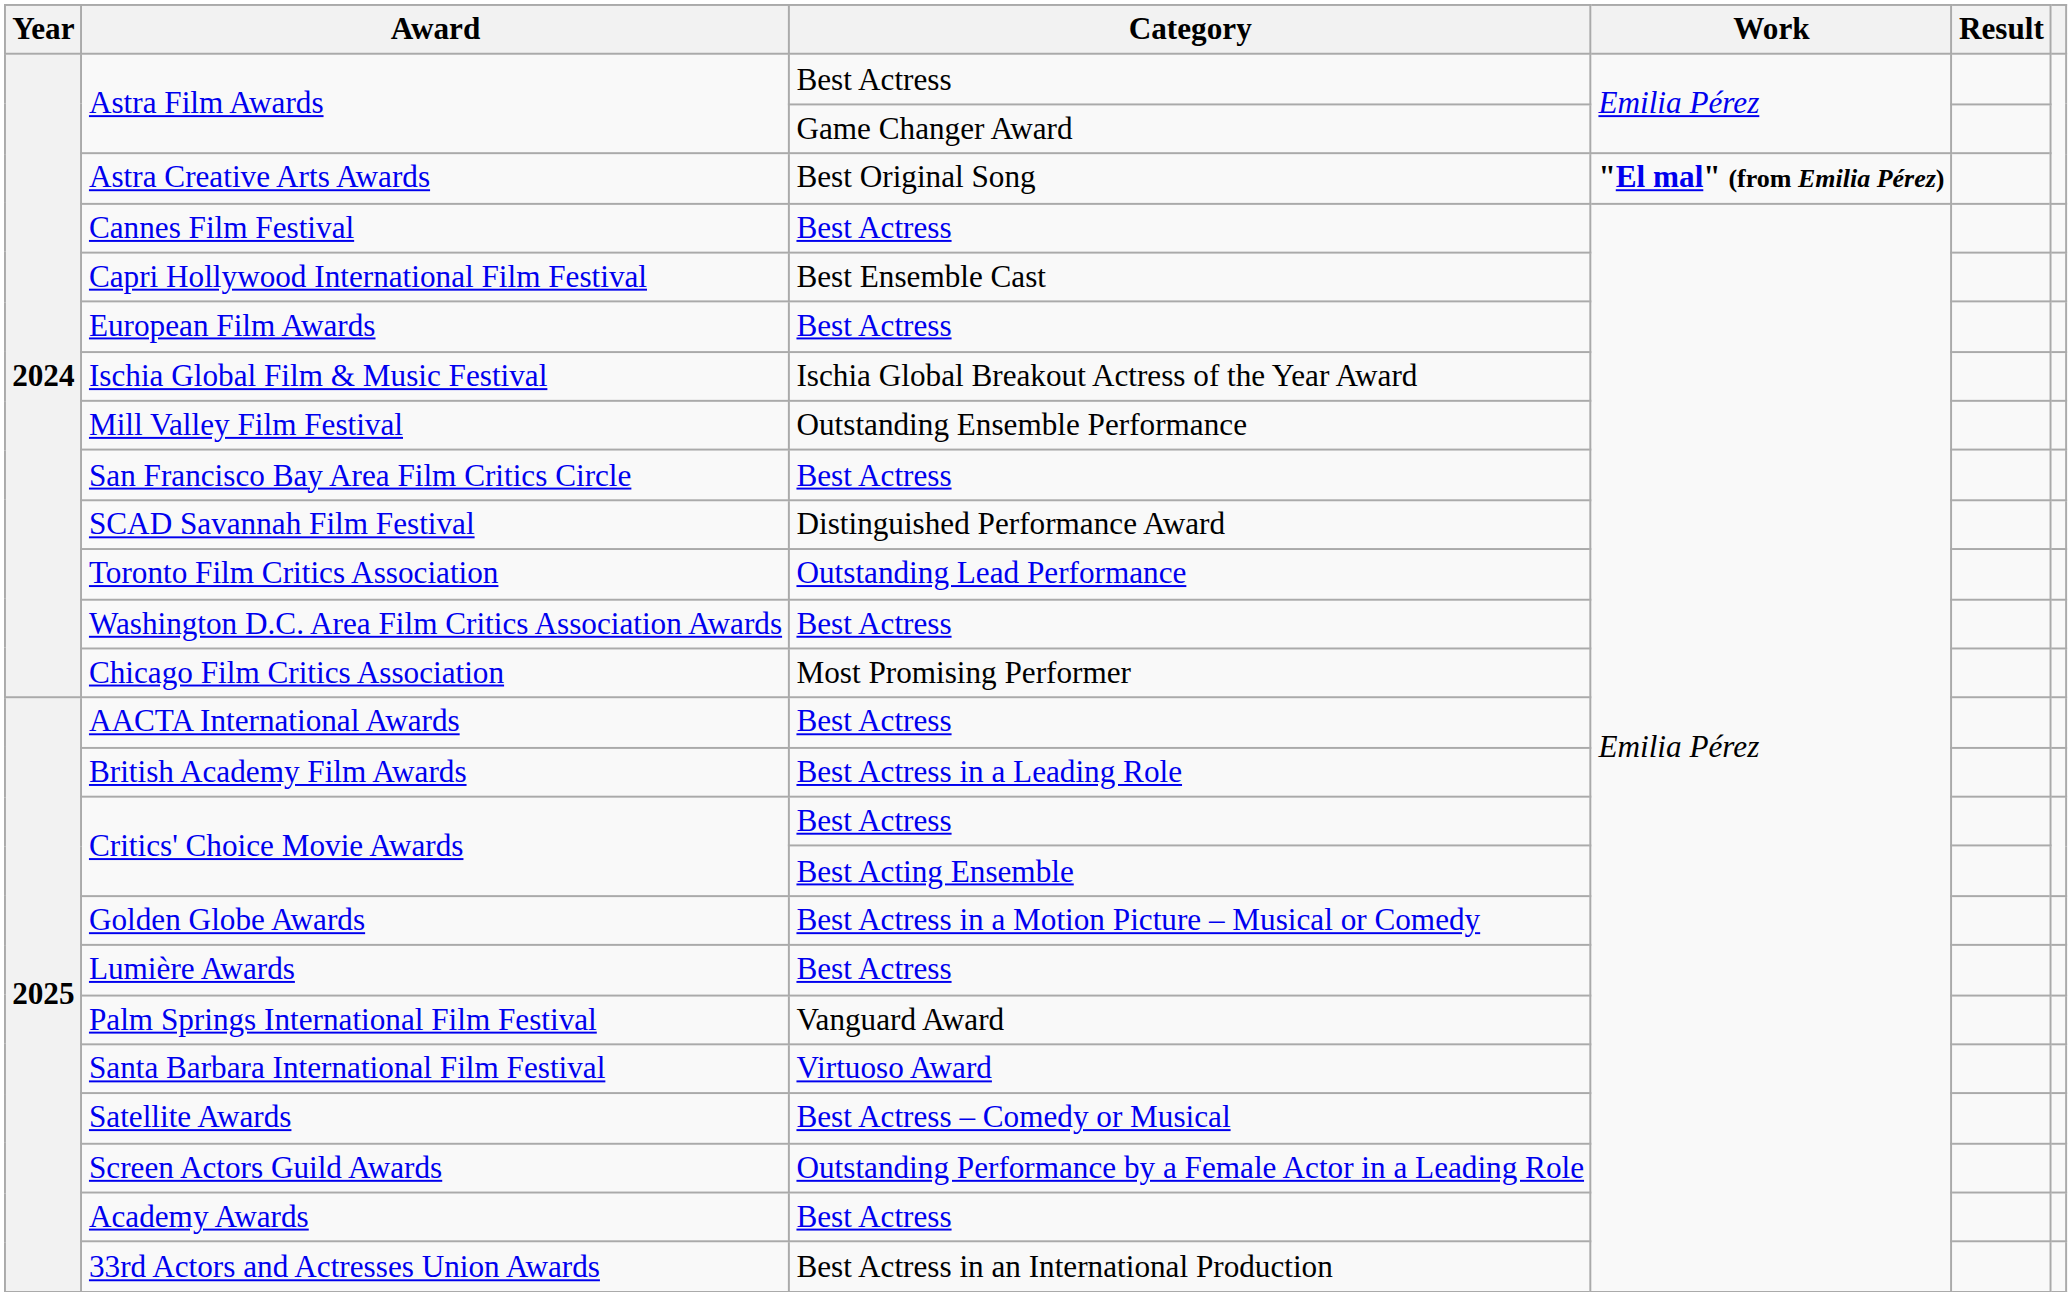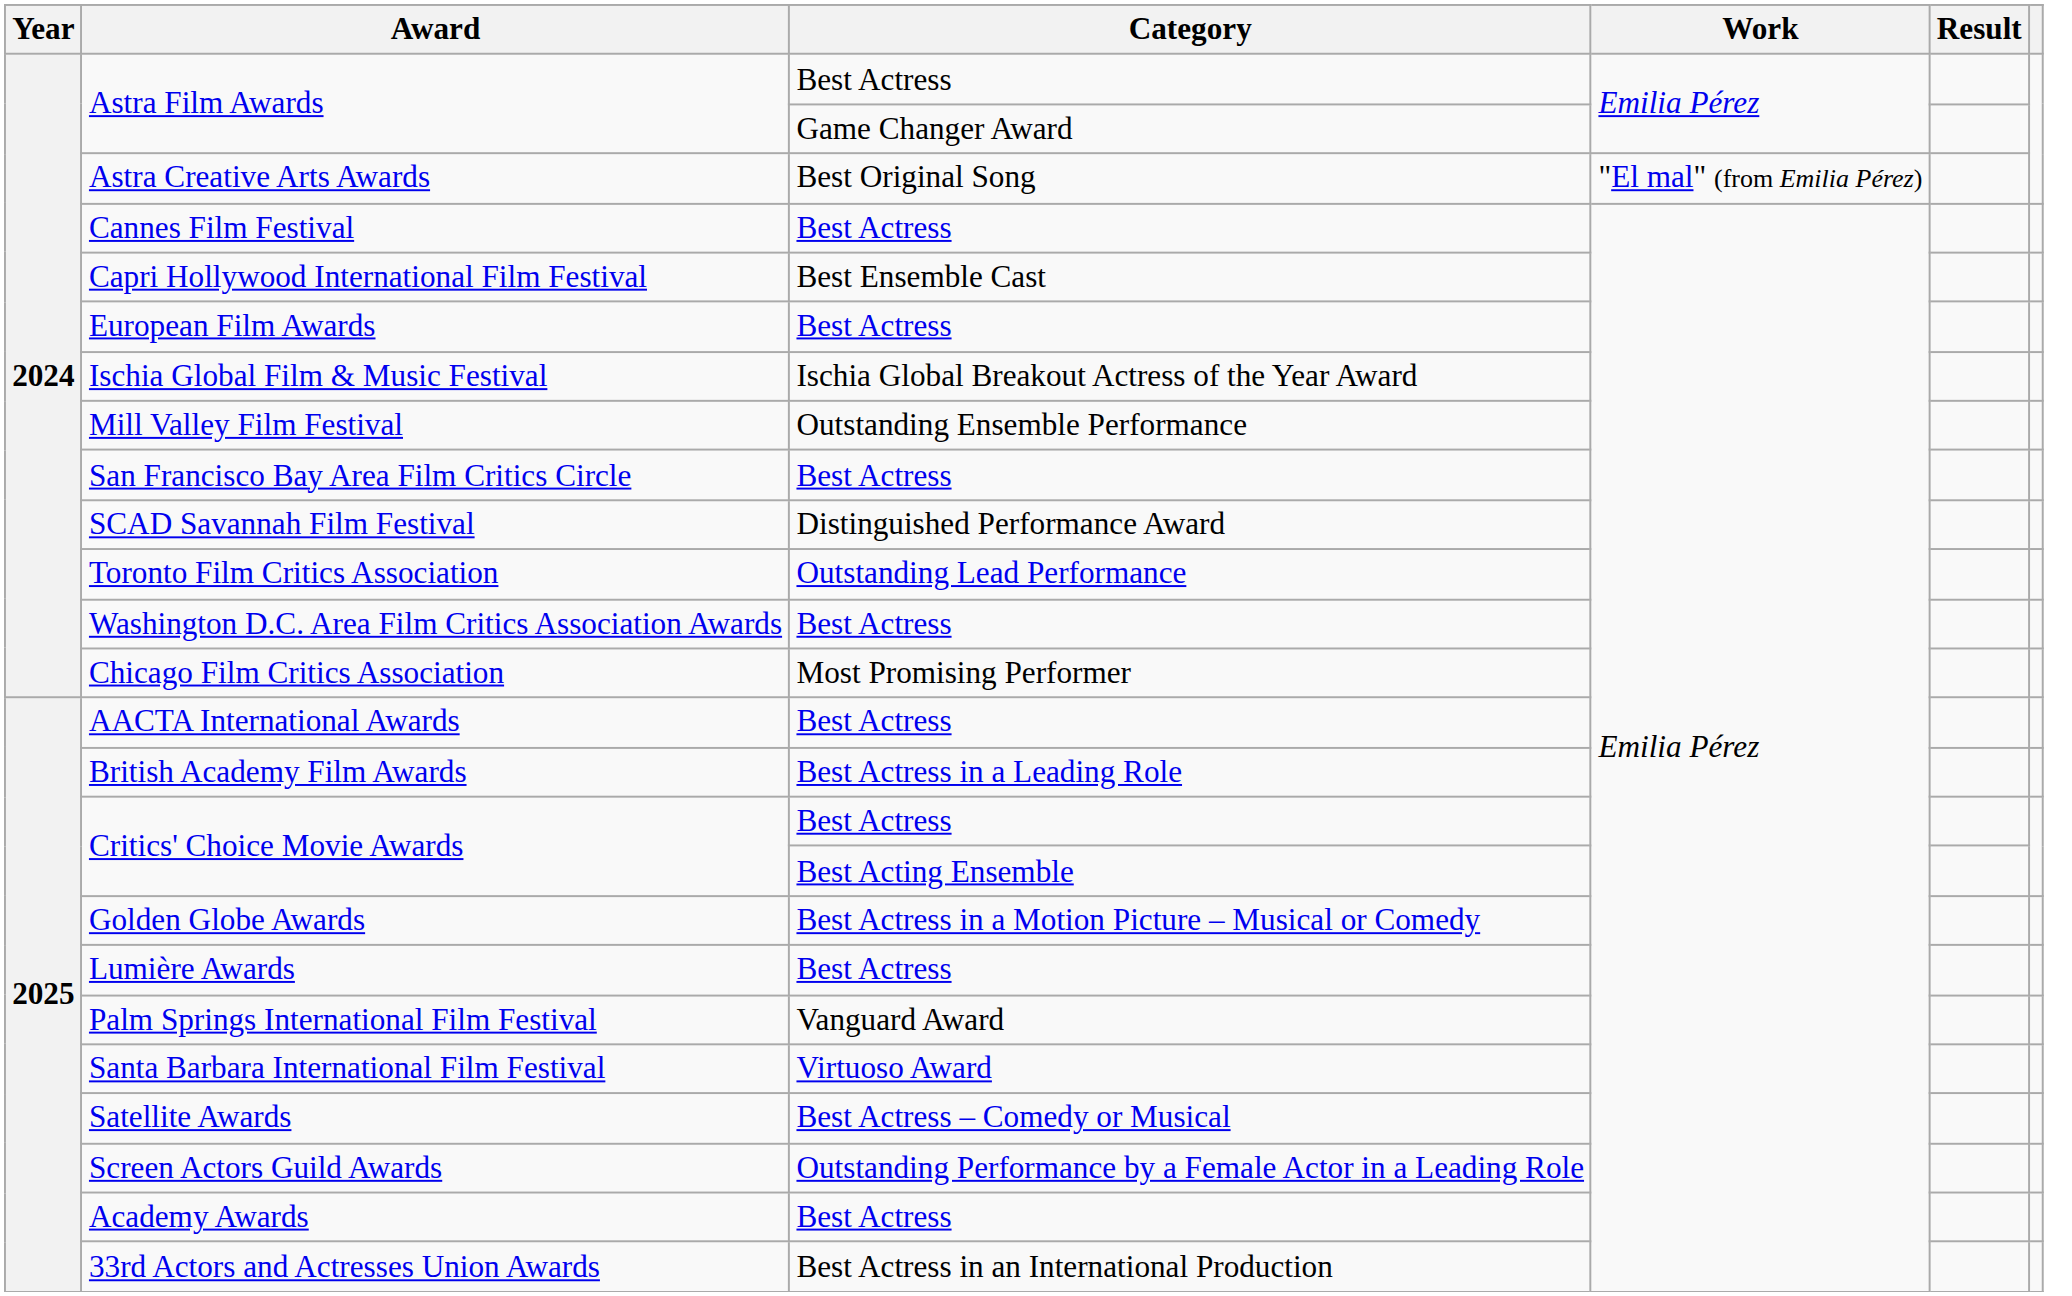(1771, 177) bold -> (1760, 177) normal
